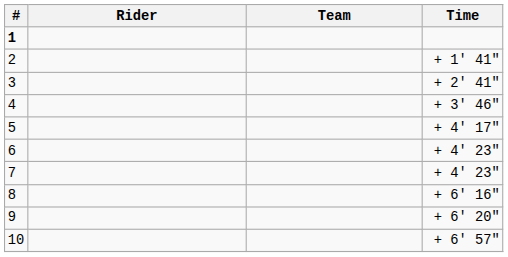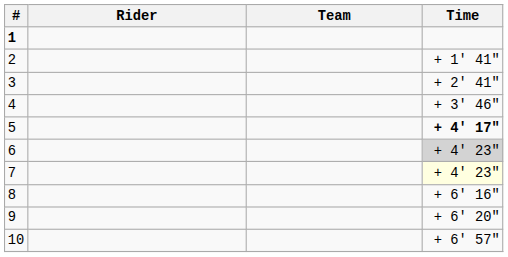(467, 128) normal -> (467, 128) bold
(467, 151) no background -> (467, 151) lightgrey background
(467, 173) no background -> (467, 173) lightyellow background
